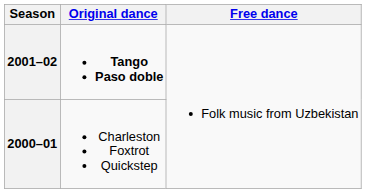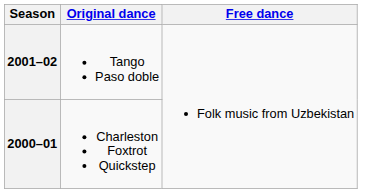(113, 69) bold -> (111, 69) normal
